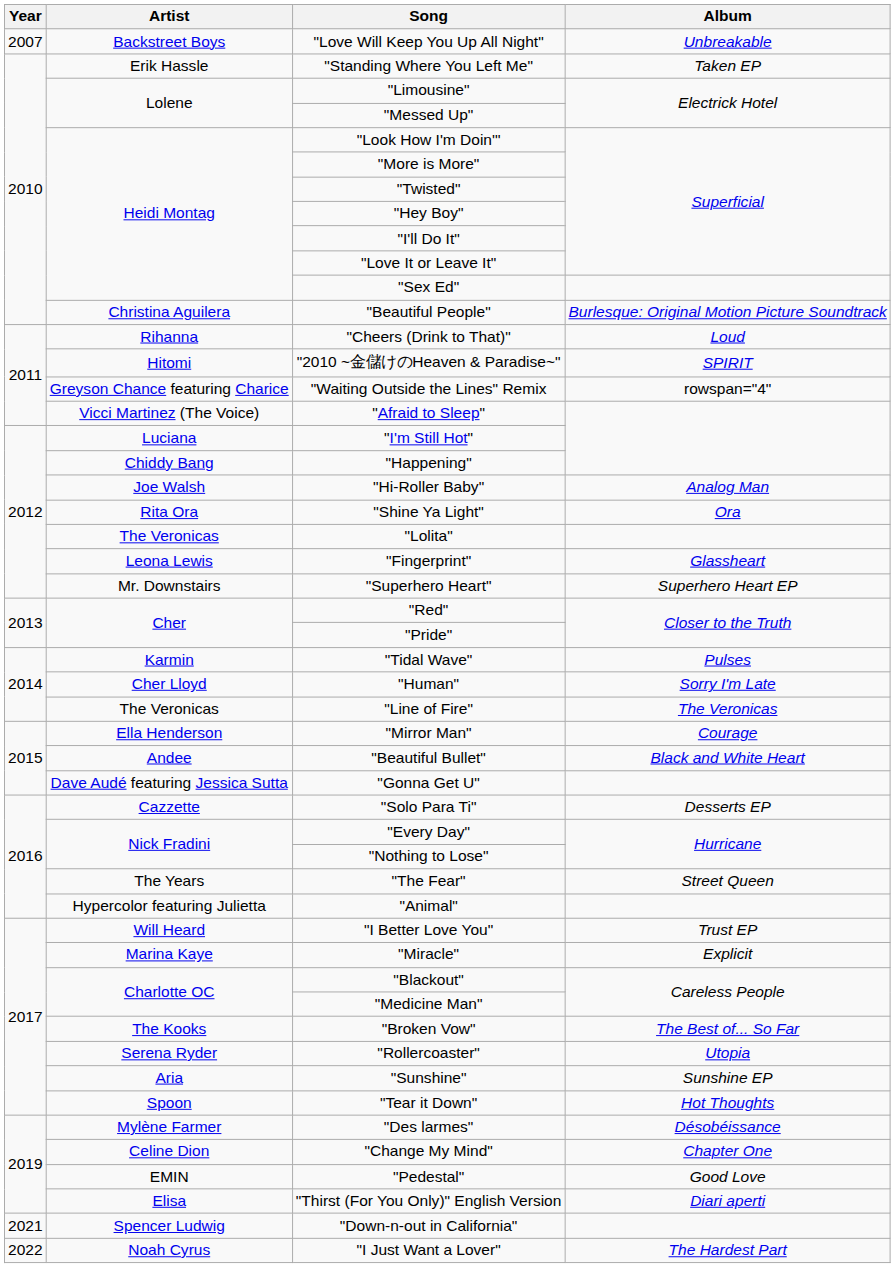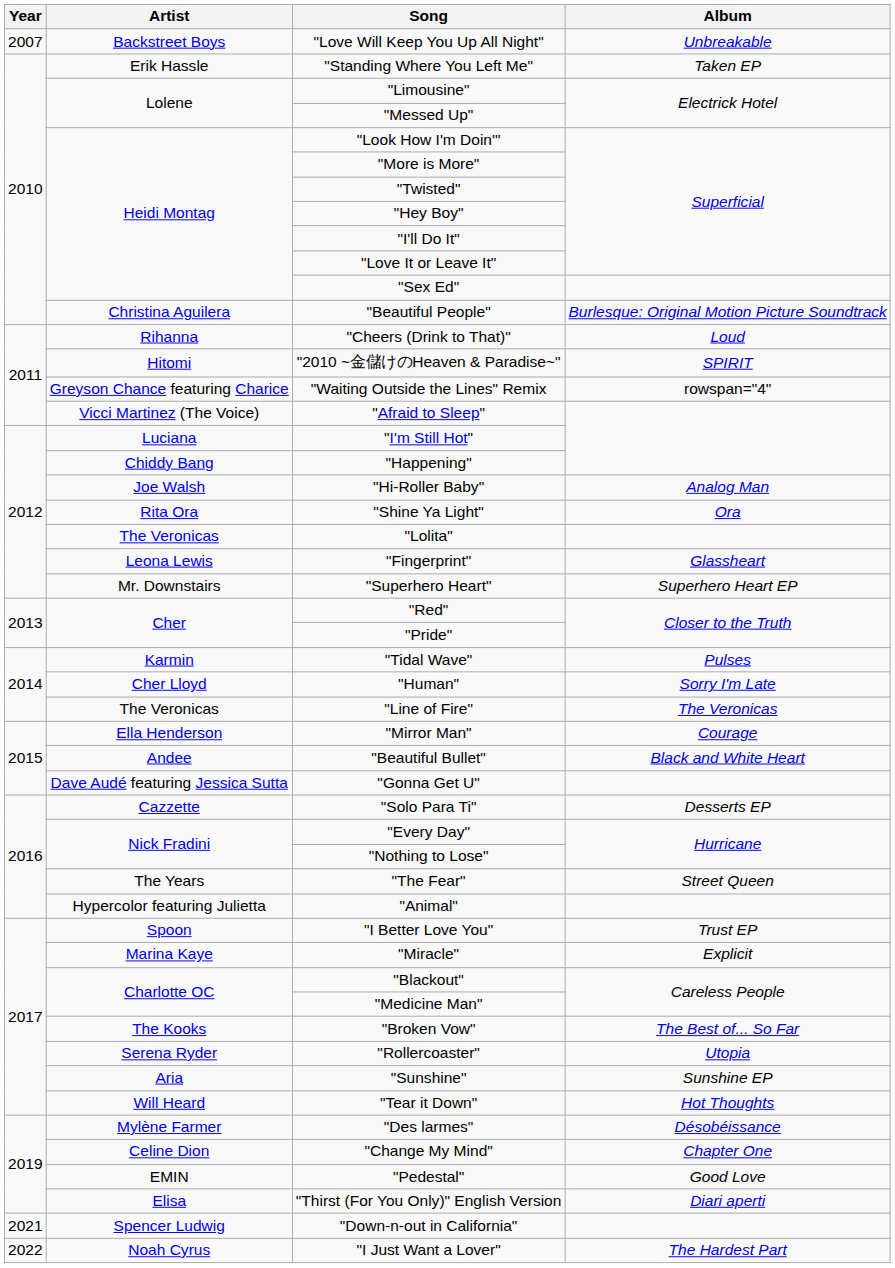(169, 930) Will Heard -> (169, 930) Spoon
(169, 1102) Spoon -> (169, 1102) Will Heard
